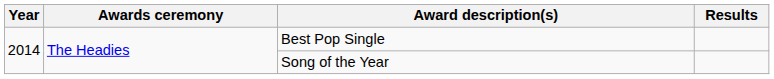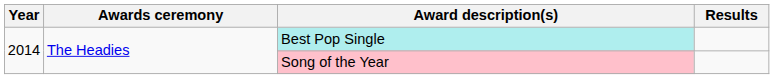(333, 39) no background -> (333, 39) paleturquoise background
(335, 62) no background -> (335, 62) pink background
